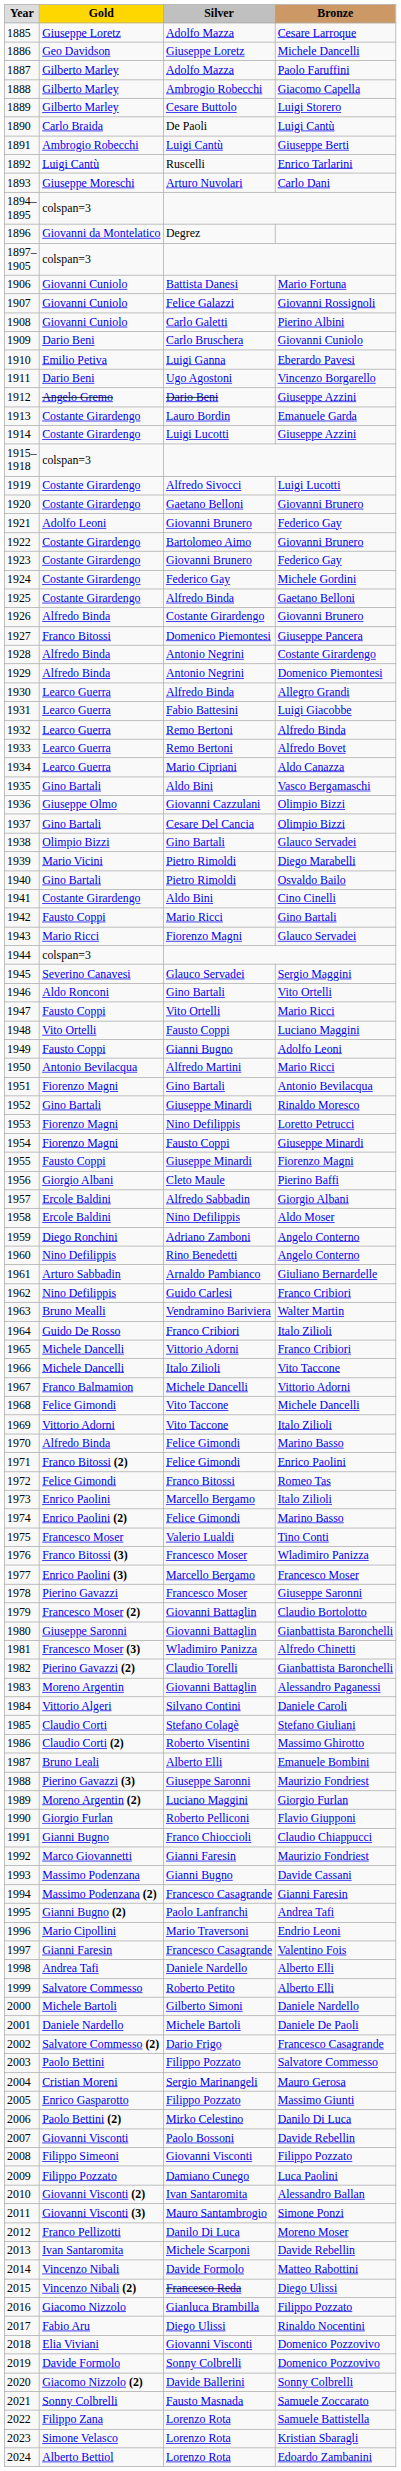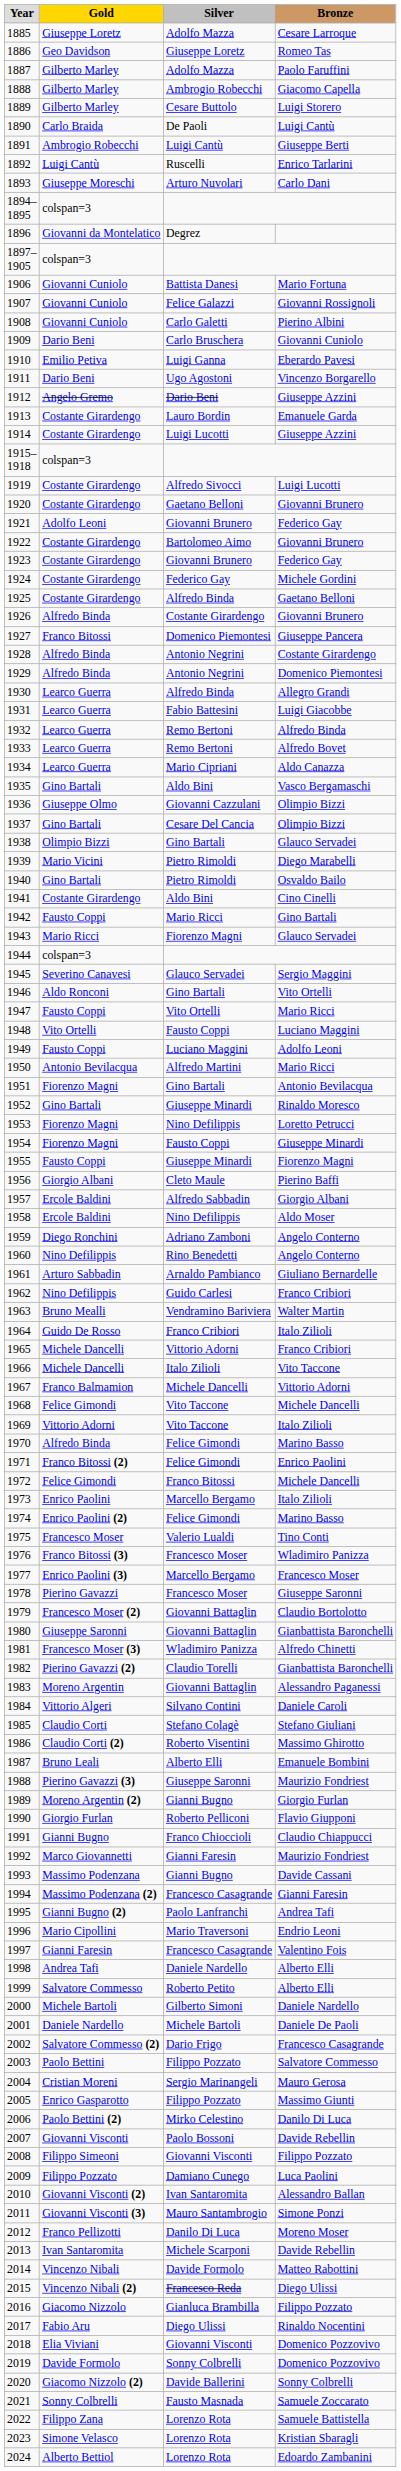(319, 51) Michele Dancelli -> (304, 51) Romeo Tas
(199, 1049) Gianni Bugno -> (207, 1049) Luciano Maggini
(304, 1480) Romeo Tas -> (319, 1480) Michele Dancelli
(207, 1800) Luciano Maggini -> (199, 1800) Gianni Bugno
